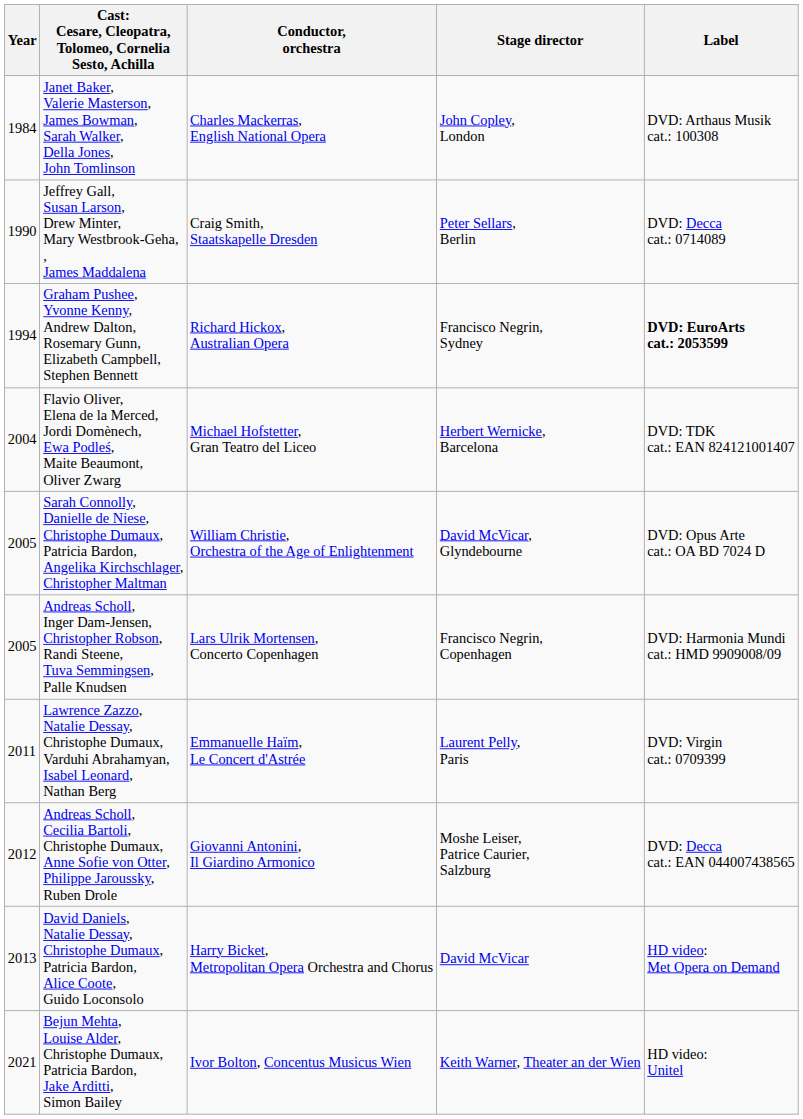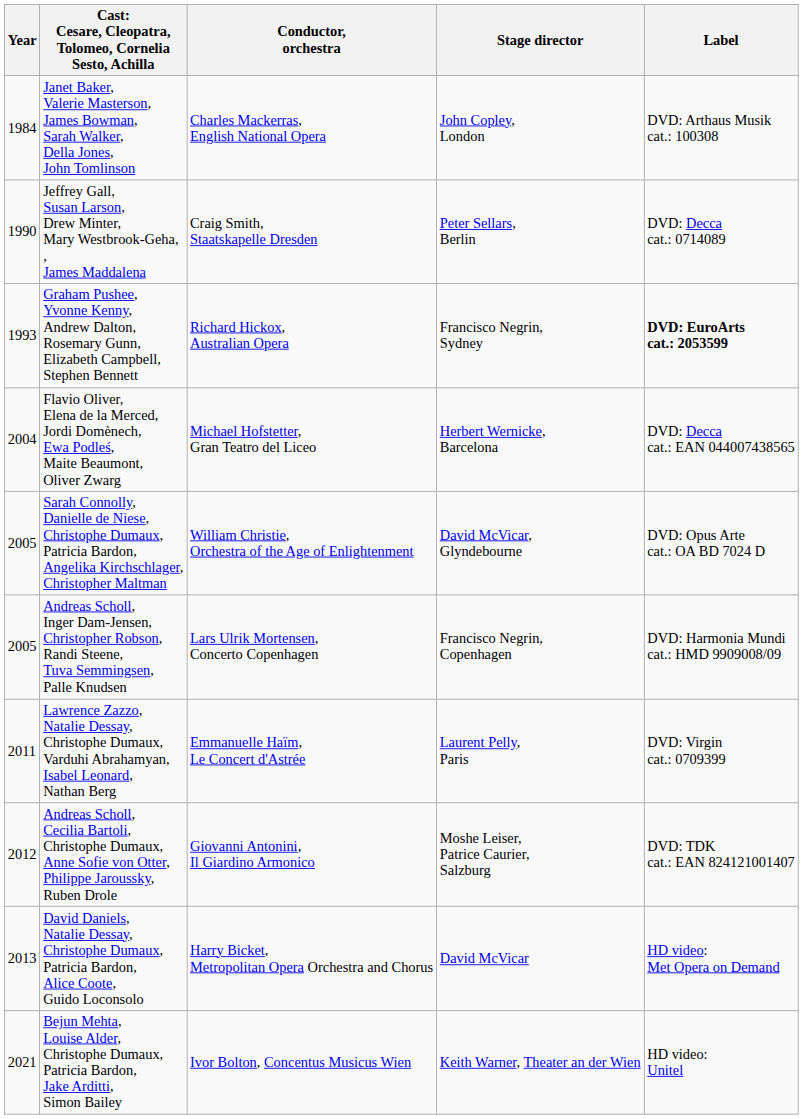(22, 335) 1994 -> (22, 335) 1993
(721, 439) DVD: TDK cat.: EAN 824121001407 -> (721, 439) DVD: Decca cat.: EAN 044007438565
(721, 854) DVD: Decca cat.: EAN 044007438565 -> (721, 854) DVD: TDK cat.: EAN 824121001407
